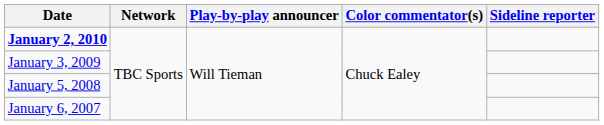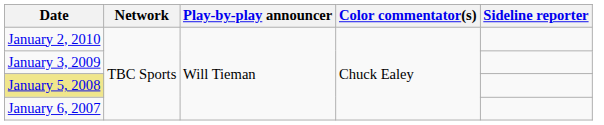(57, 39) bold -> (54, 39) normal
(54, 85) no background -> (54, 85) khaki background
